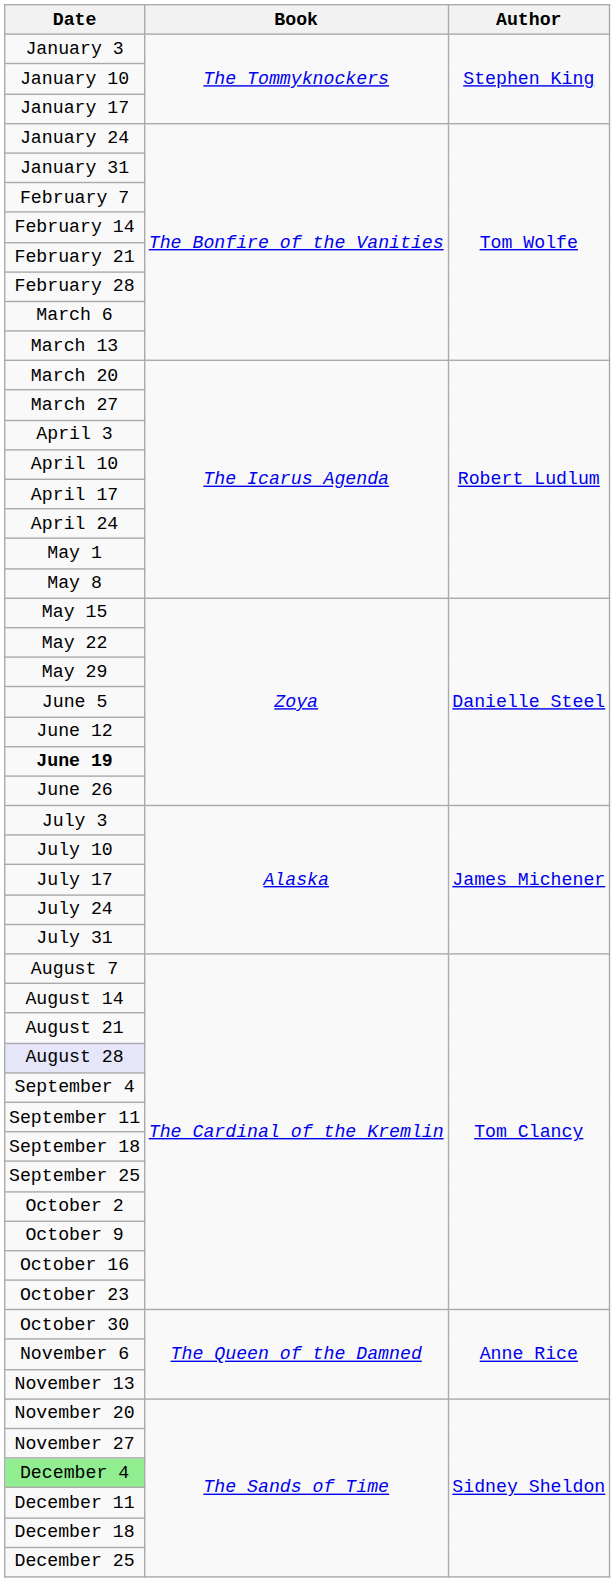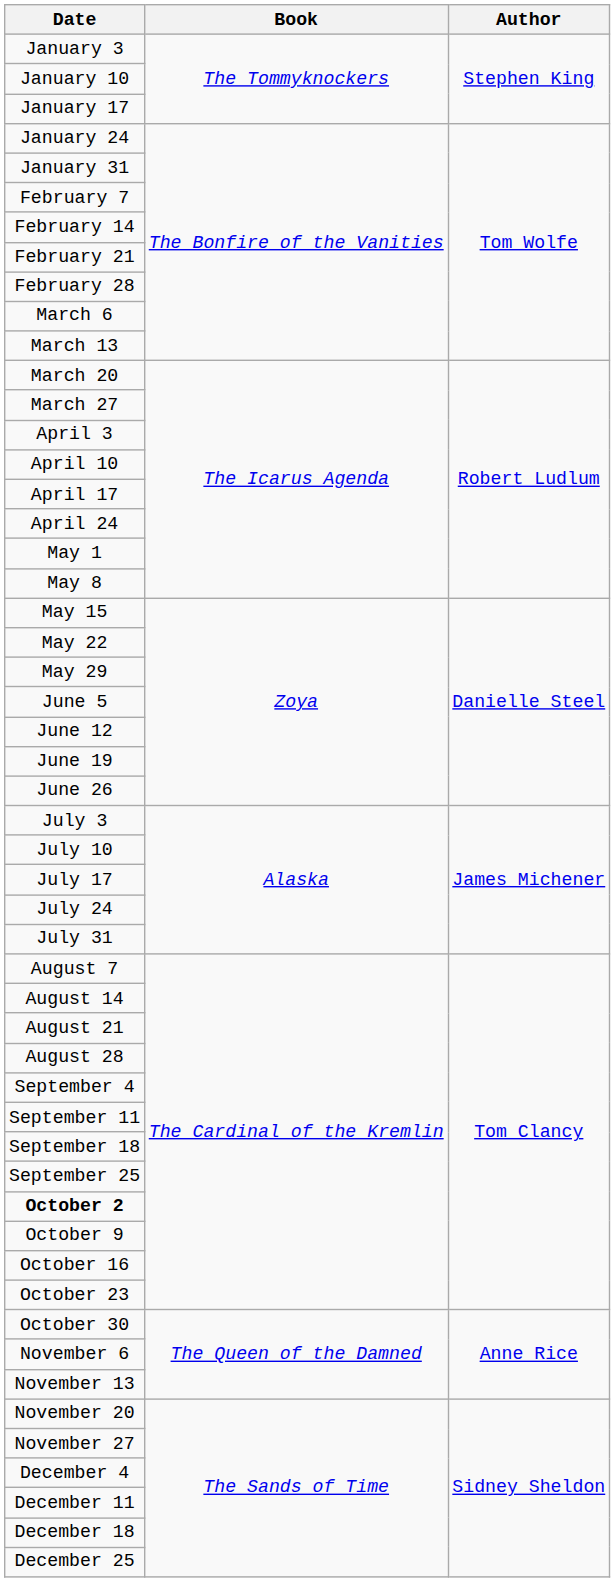(75, 761) bold -> (75, 761) normal
(75, 1058) lavender background -> (75, 1058) no background
(75, 1206) normal -> (75, 1206) bold
(75, 1473) lightgreen background -> (75, 1473) no background
